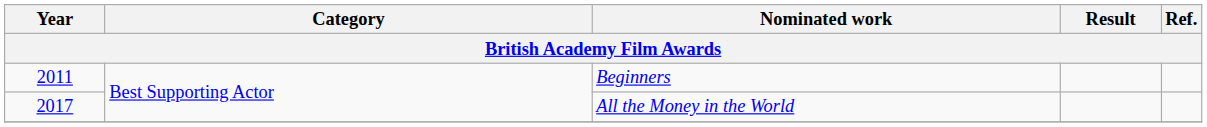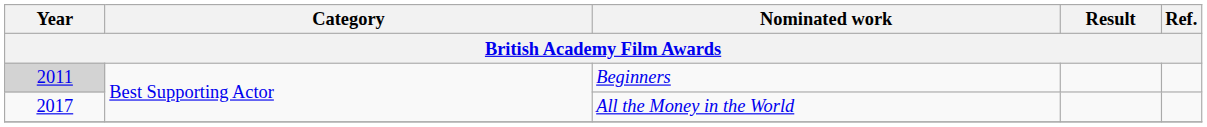(55, 77) no background -> (55, 77) lightgrey background
